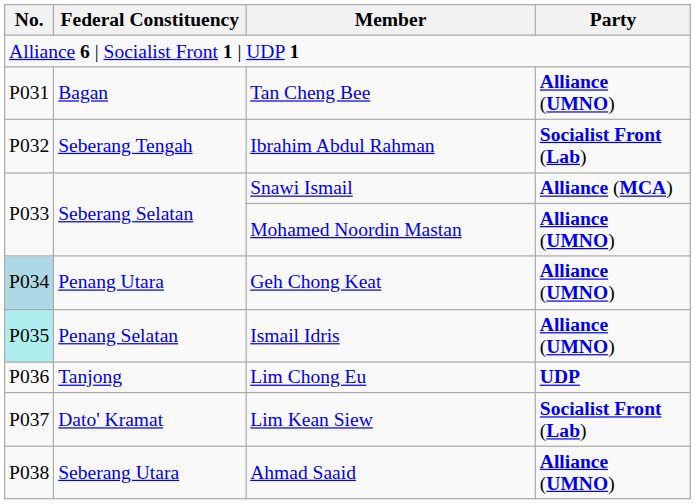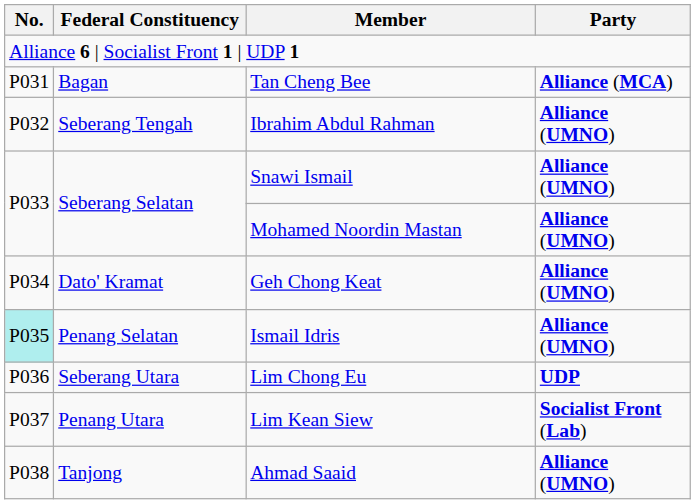(577, 92) Alliance (UMNO) -> (606, 81) Alliance (MCA)
(601, 145) Socialist Front (Lab) -> (577, 123) Alliance (UMNO)
(606, 187) Alliance (MCA) -> (577, 176) Alliance (UMNO)
(29, 282) lightblue background -> (29, 282) no background
(111, 282) Penang Utara -> (111, 282) Dato' Kramat
(90, 377) Tanjong -> (119, 377) Seberang Utara
(111, 419) Dato' Kramat -> (111, 419) Penang Utara
(119, 472) Seberang Utara -> (90, 472) Tanjong
